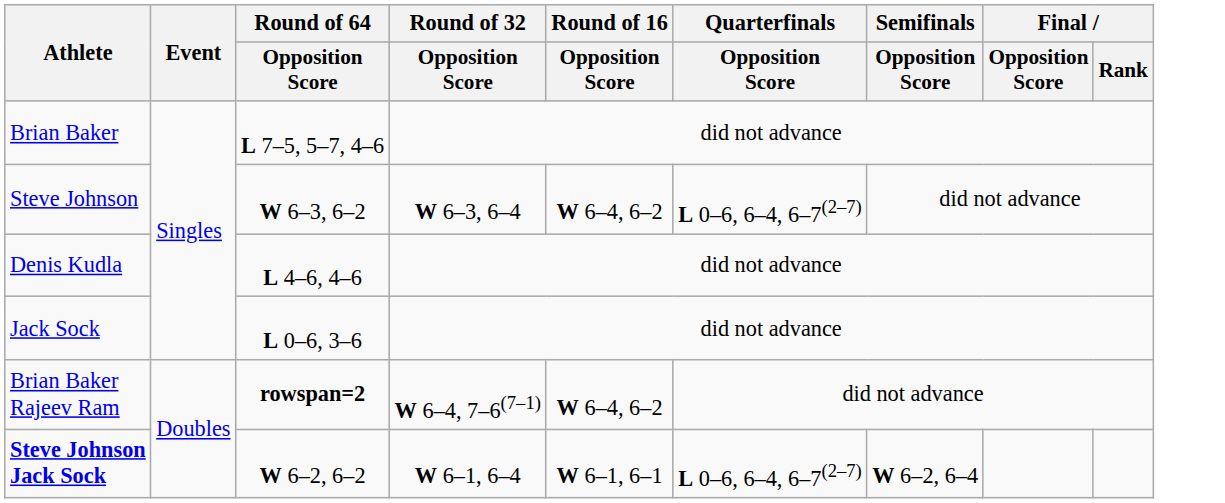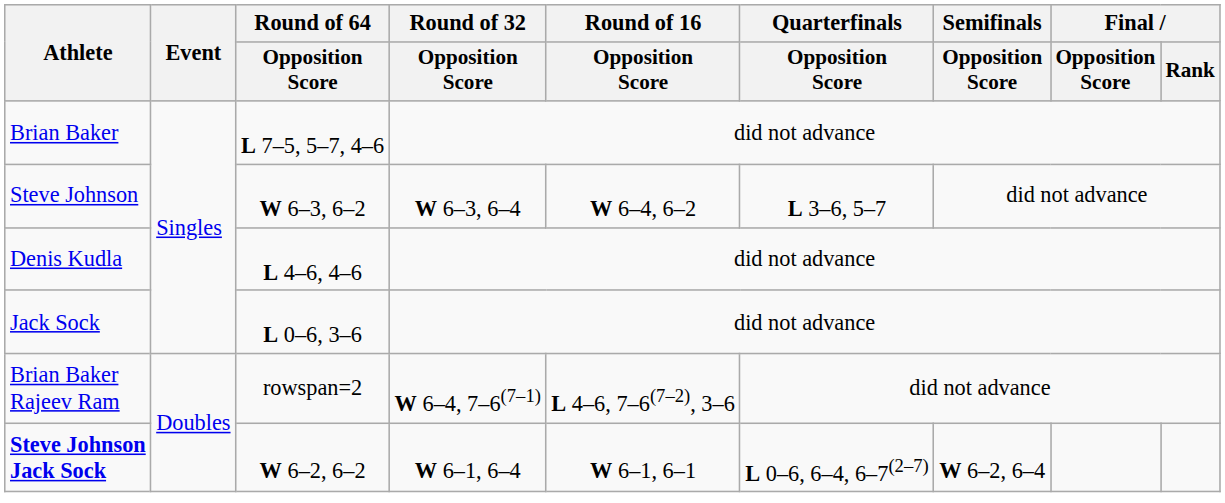(770, 212) L 0–6, 6–4, 6–7(2–7) -> (837, 209) L 3–6, 5–7
(313, 394) bold -> (313, 388) normal
(610, 407) W 6–4, 6–2 -> (643, 401) L 4–6, 7–6(7–2), 3–6
